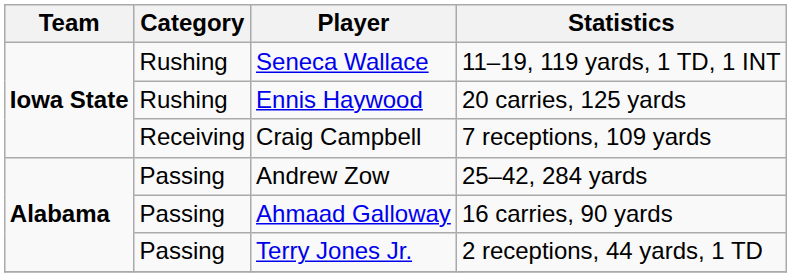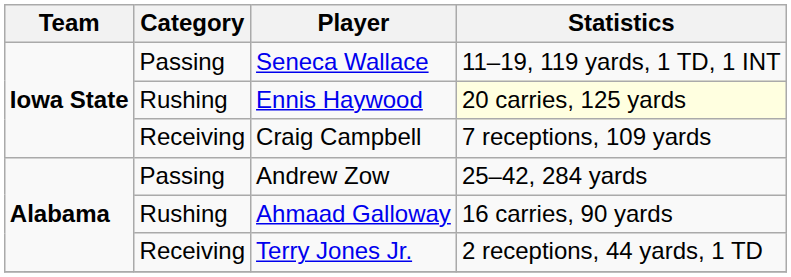(184, 61) Rushing -> (182, 61) Passing
(574, 99) no background -> (574, 99) lightyellow background
(182, 213) Passing -> (184, 213) Rushing
(182, 251) Passing -> (192, 251) Receiving
